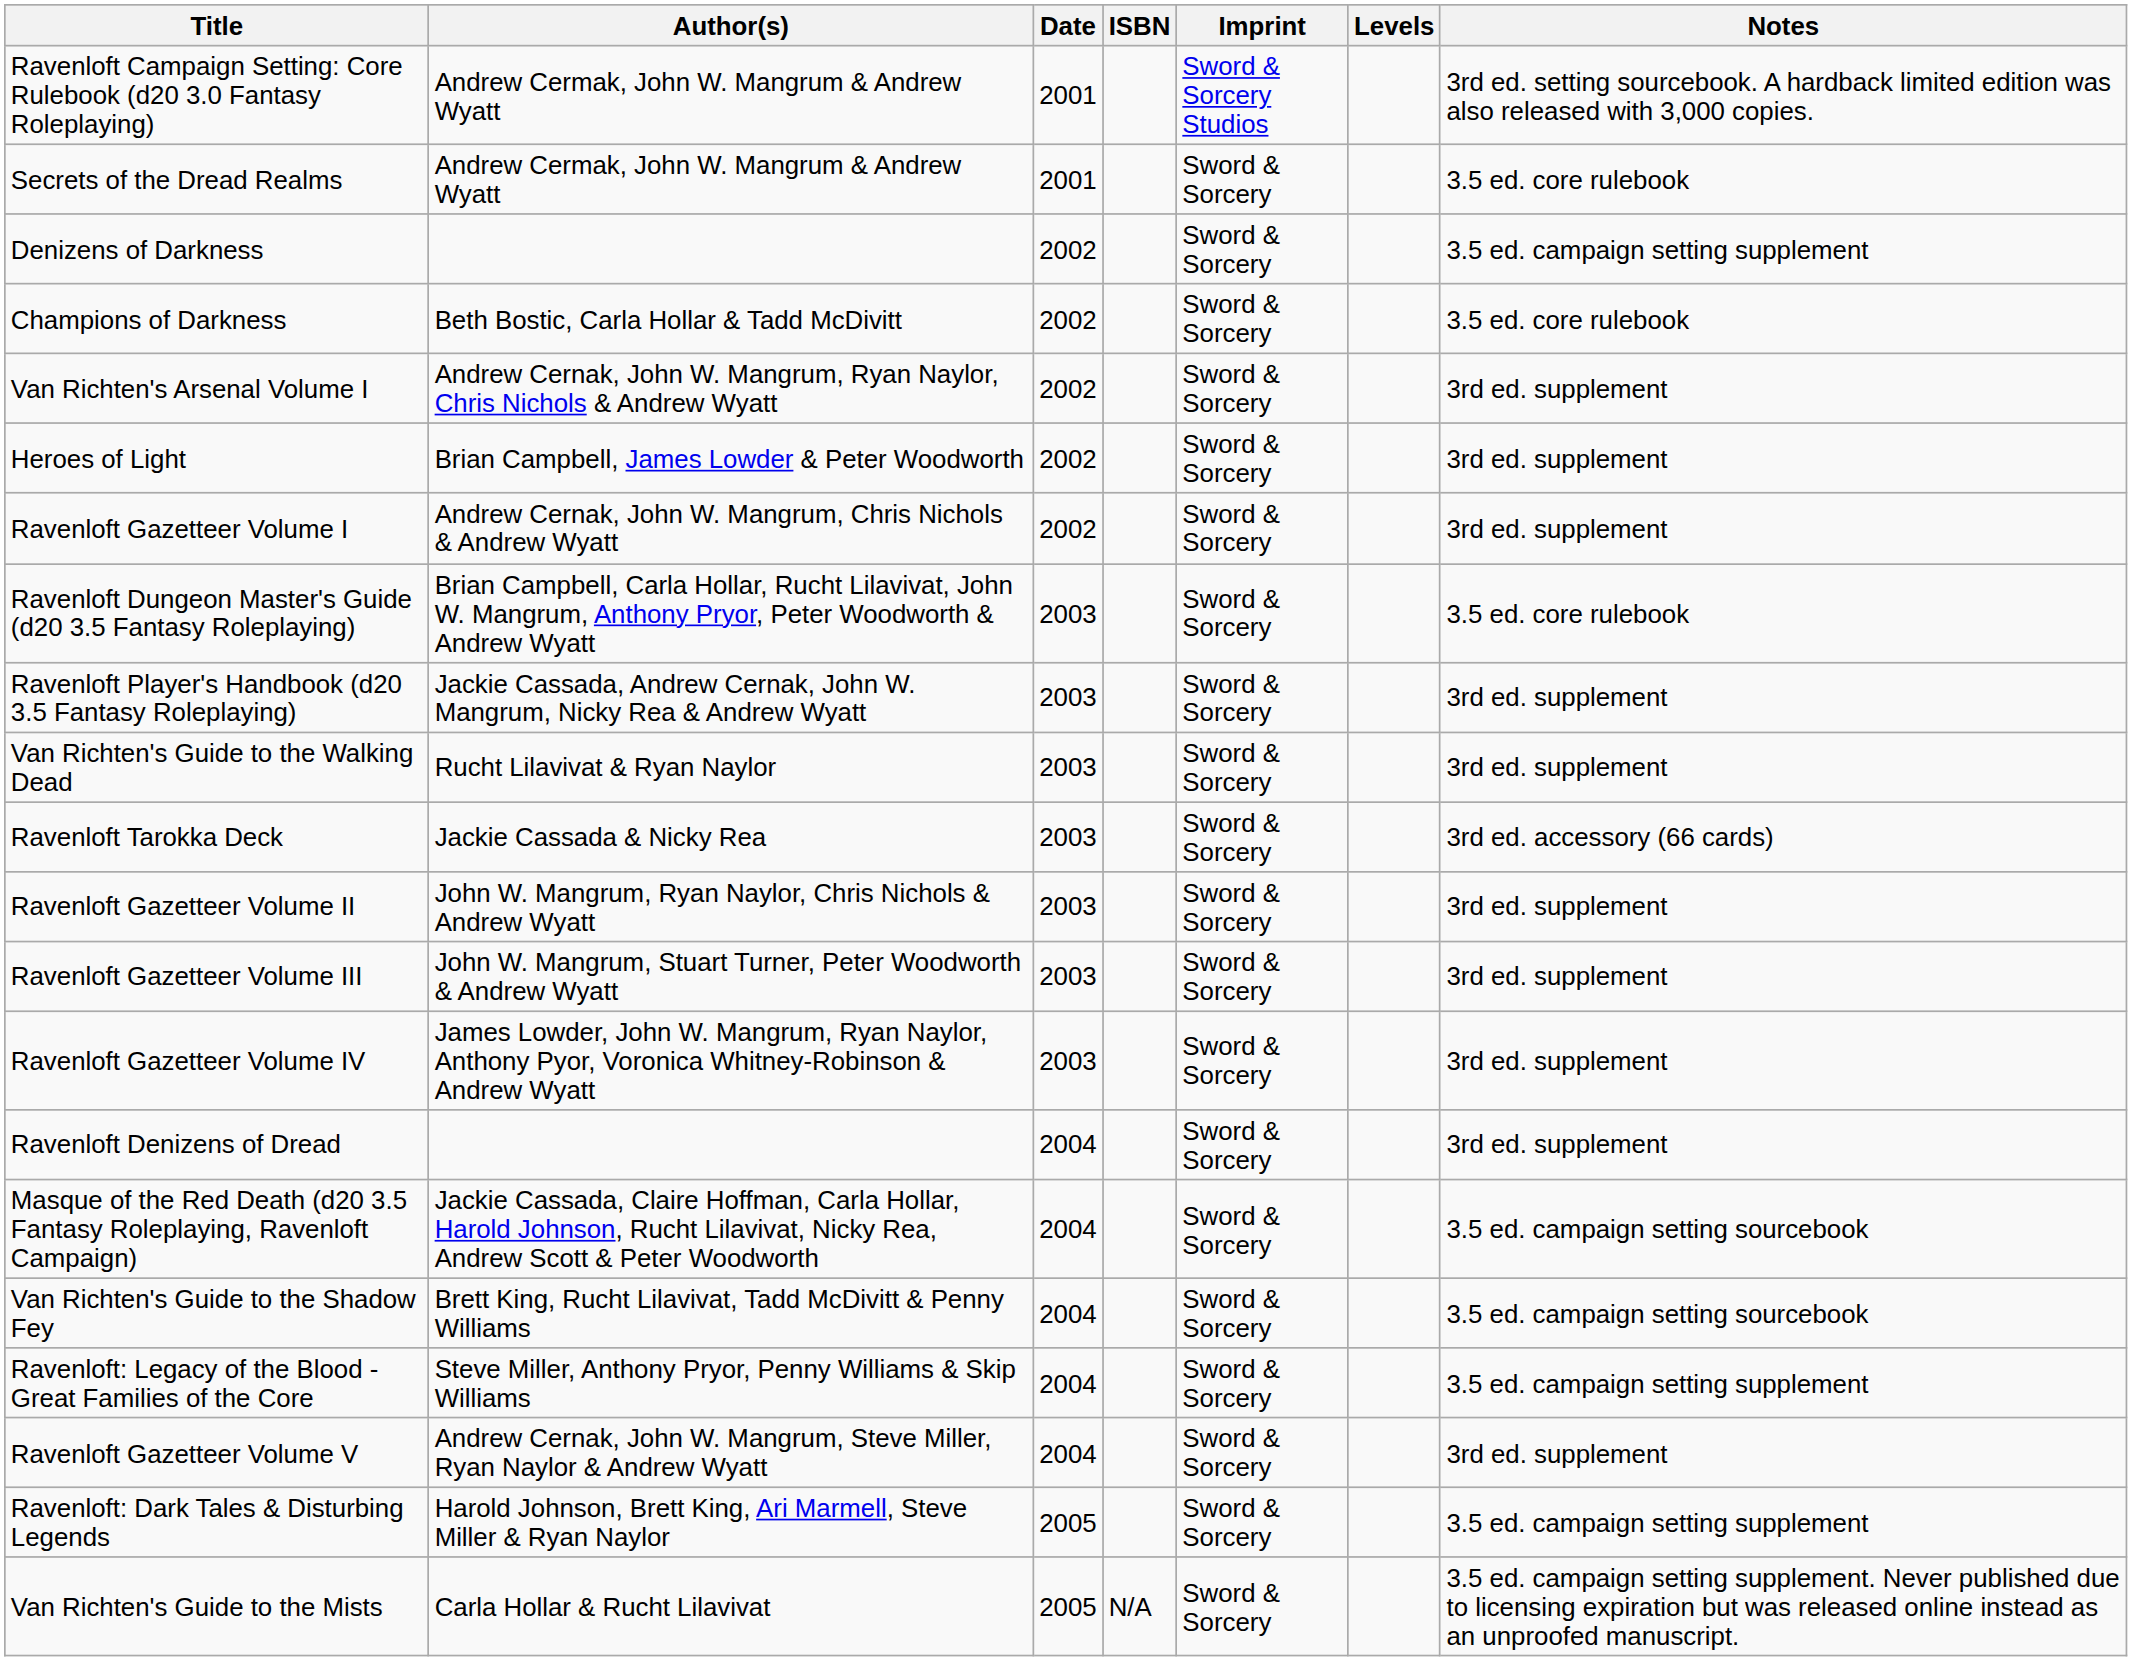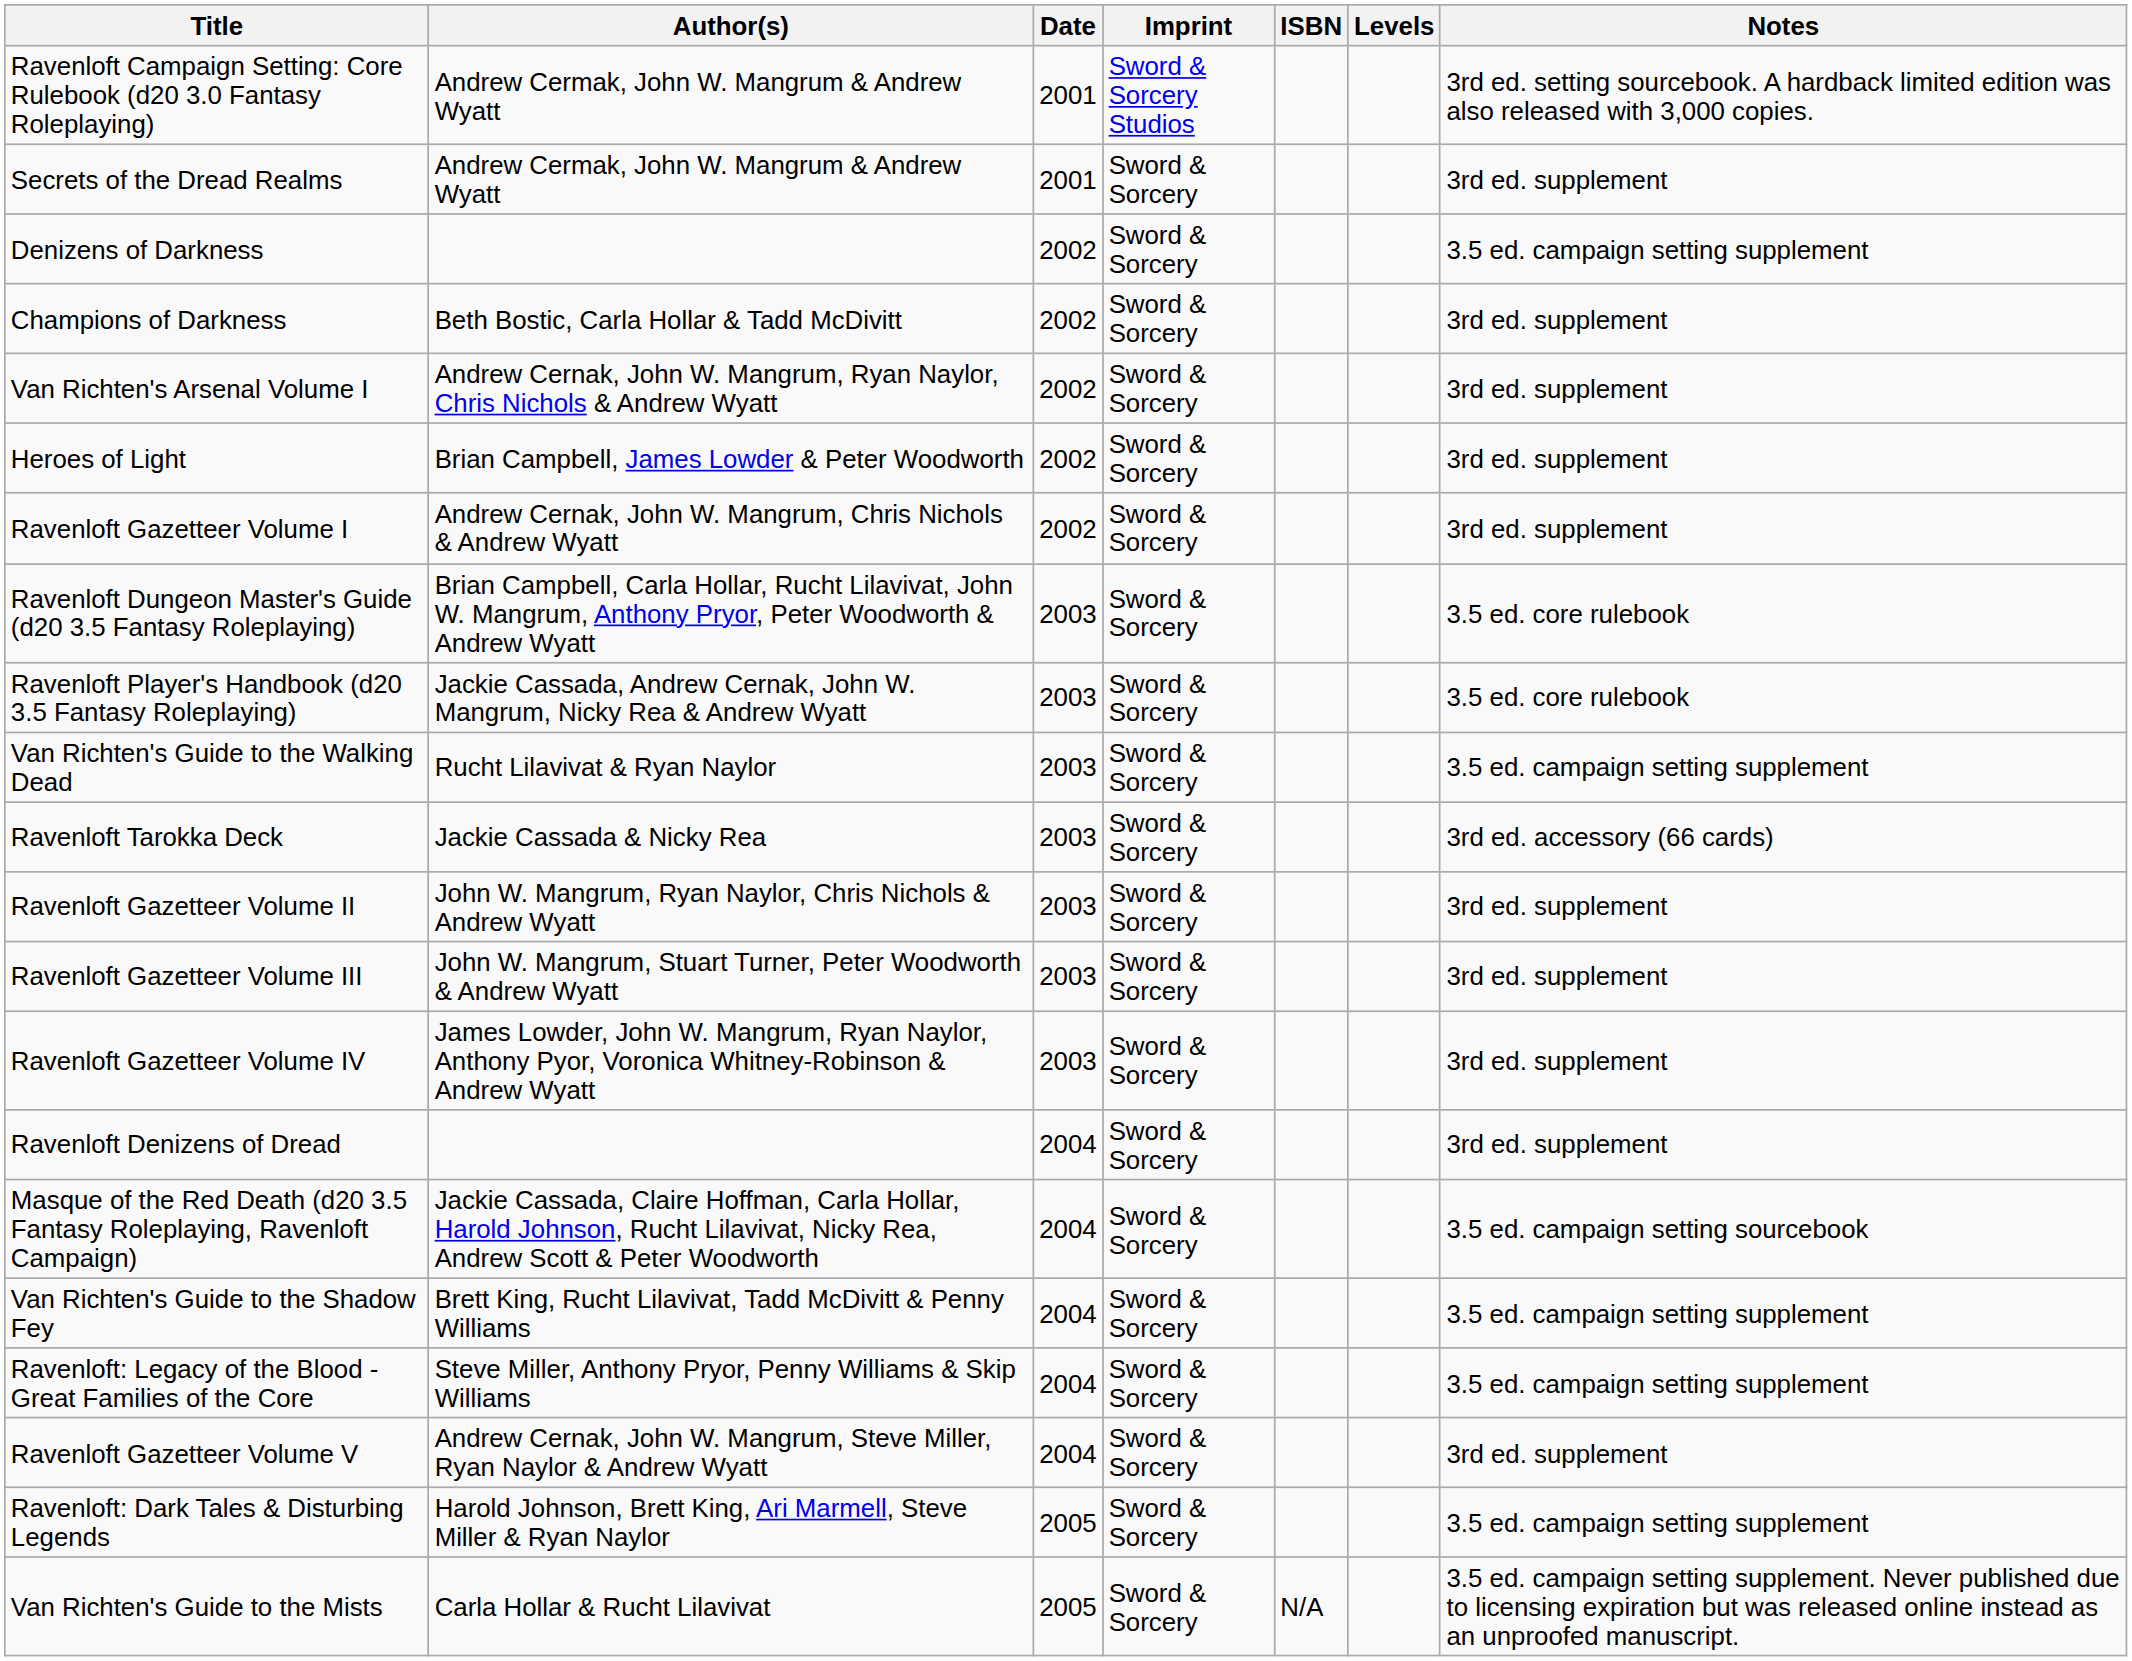columns swapped: (1139, 25) <-> (1262, 25)
(1568, 180) 3.5 ed. core rulebook -> (1557, 180) 3rd ed. supplement
(1568, 319) 3.5 ed. core rulebook -> (1557, 319) 3rd ed. supplement
(1557, 697) 3rd ed. supplement -> (1568, 697) 3.5 ed. core rulebook
(1557, 767) 3rd ed. supplement -> (1657, 767) 3.5 ed. campaign setting supplement
(1657, 1313) 3.5 ed. campaign setting sourcebook -> (1657, 1313) 3.5 ed. campaign setting supplement
